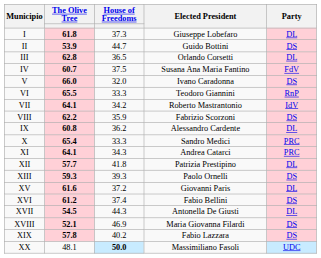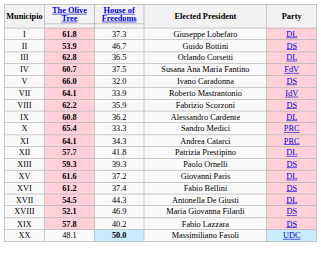(119, 45) 44.7 -> (119, 45) 46.7
- row: (24, 93)
(119, 105) 34.2 -> (119, 93) 33.9
